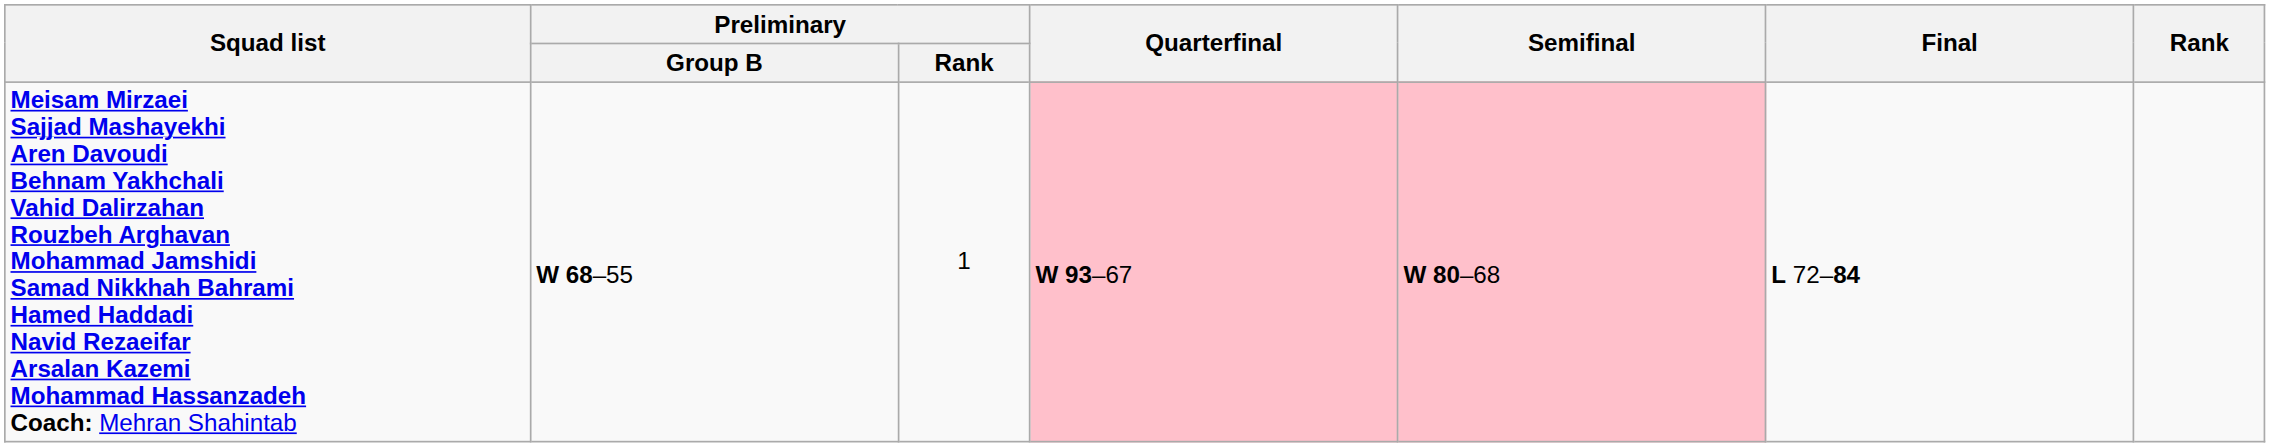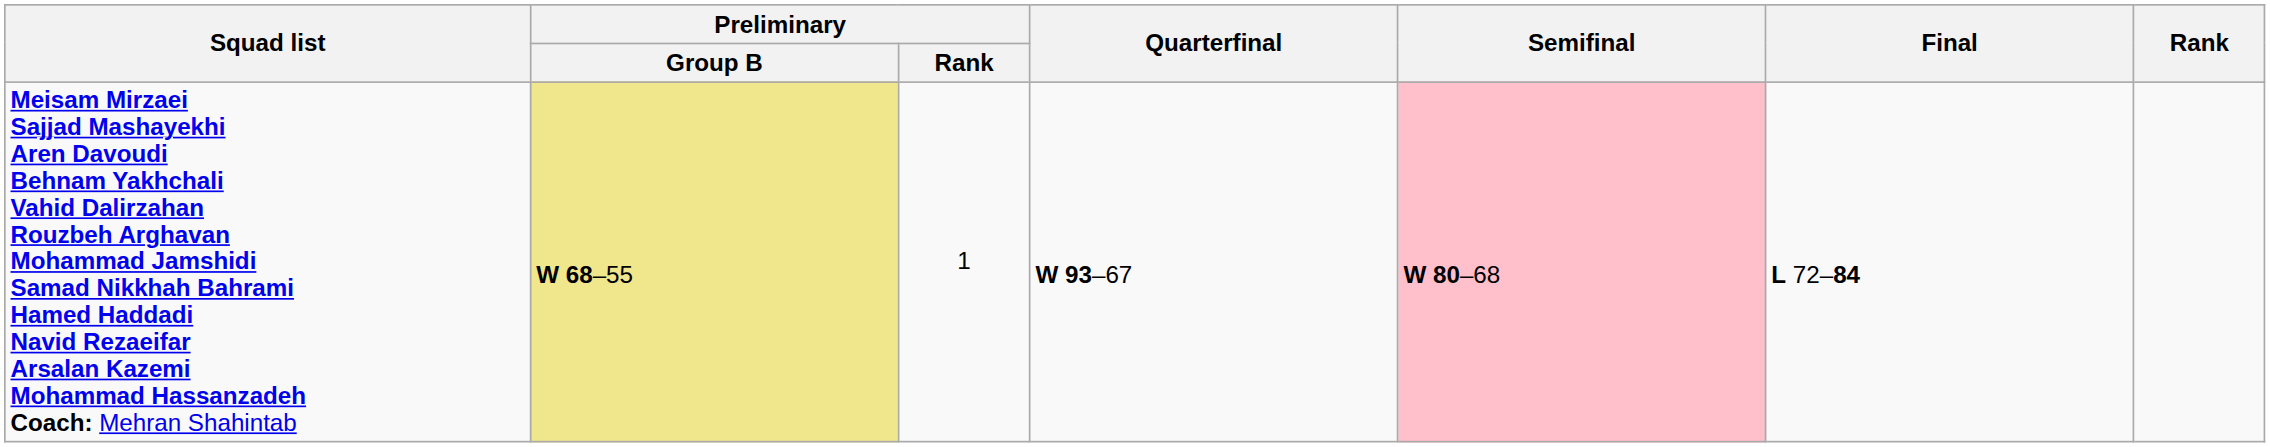(585, 276) no background -> (585, 276) khaki background
(1084, 276) pink background -> (1084, 276) no background
